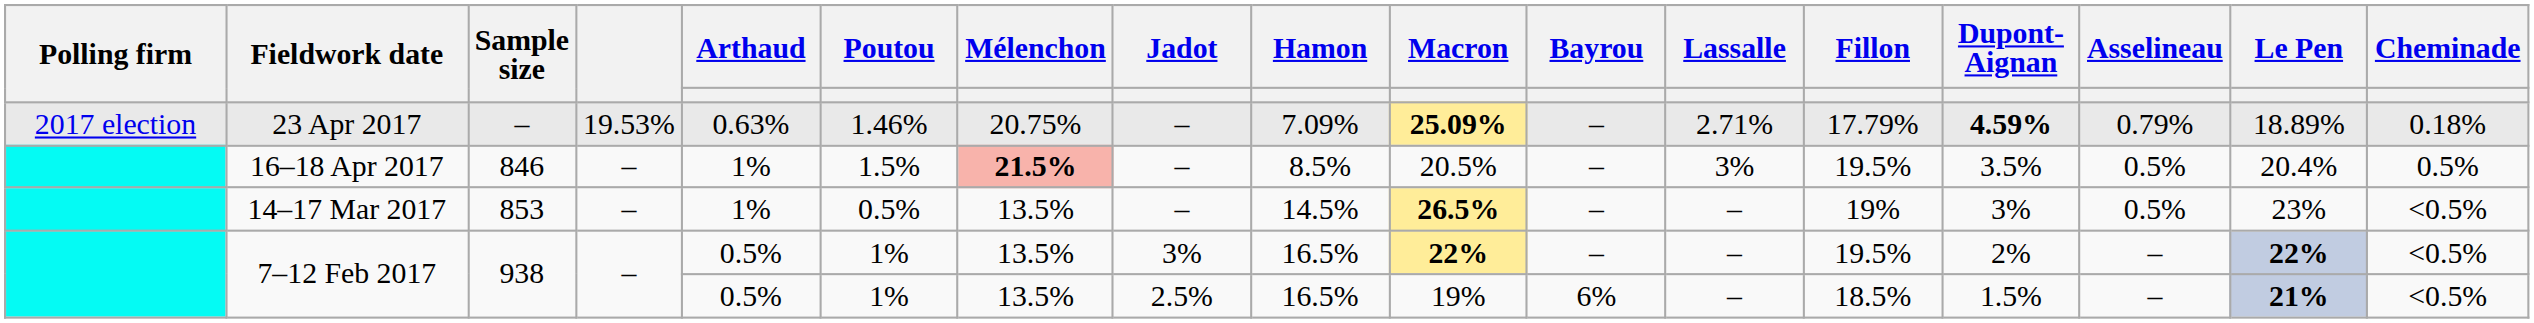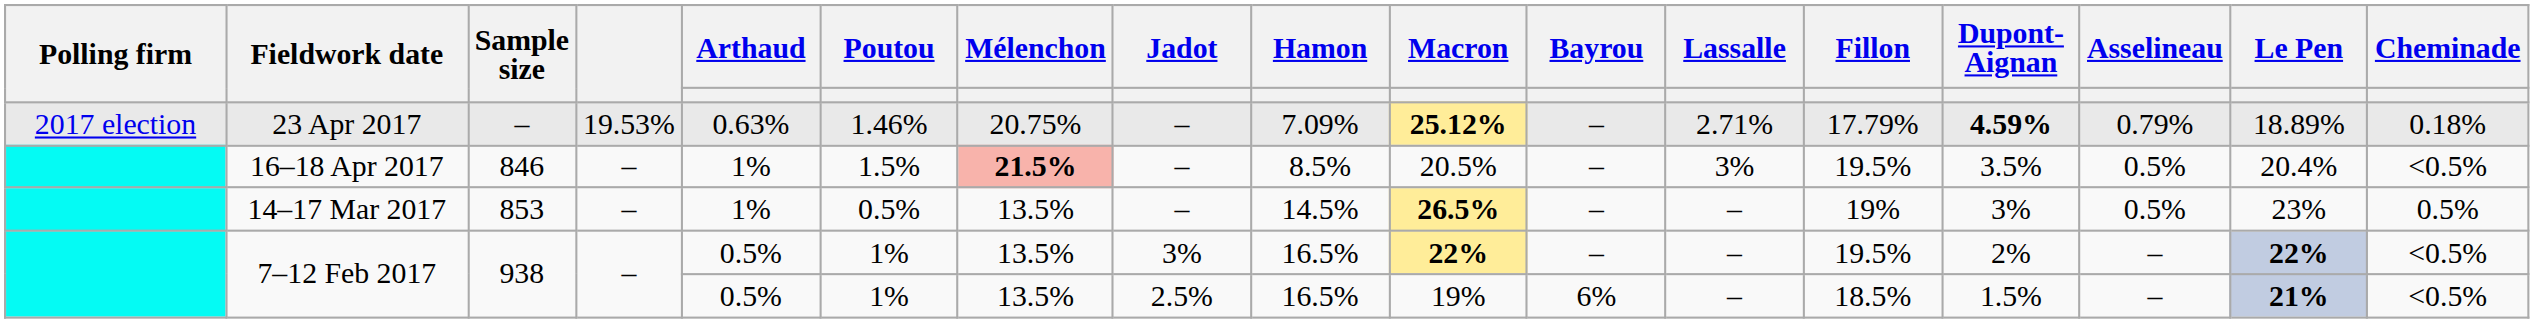(1458, 124) 25.09% -> (1458, 124) 25.12%
(2448, 167) 0.5% -> (2448, 167) <0.5%
(2448, 210) <0.5% -> (2448, 210) 0.5%
